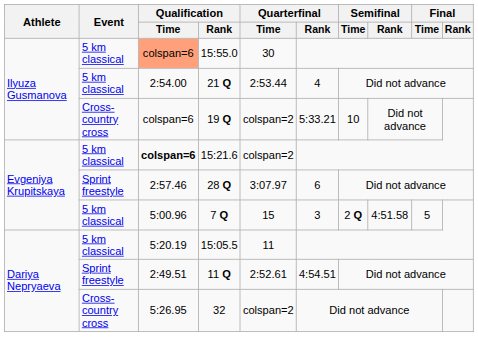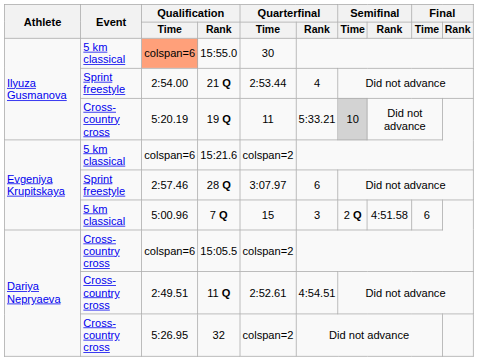(103, 84) 5 km classical -> (104, 84) Sprint freestyle
(168, 120) colspan=6 -> (170, 120) 5:20.19
(268, 120) colspan=2 -> (268, 120) 11
(353, 120) no background -> (353, 120) lightgrey background
(168, 156) bold -> (170, 156) normal
(427, 215) 5 -> (427, 215) 6
(103, 245) 5 km classical -> (102, 251) Cross-country cross
(168, 245) 5:20.19 -> (170, 251) colspan=6
(268, 245) 11 -> (268, 251) colspan=2
(103, 275) Sprint freestyle -> (102, 293) Cross-country cross
